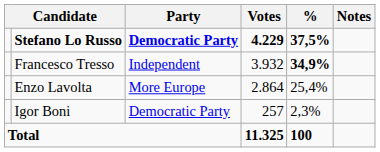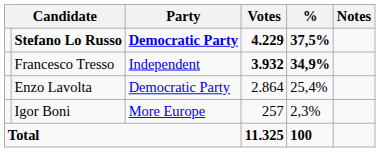(267, 64) normal -> (267, 64) bold
(167, 88) More Europe -> (179, 88) Democratic Party
(179, 111) Democratic Party -> (167, 111) More Europe
